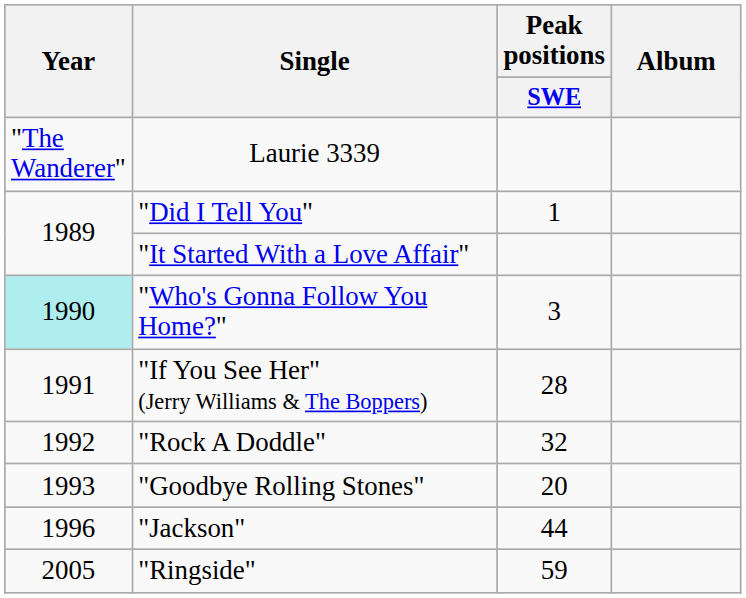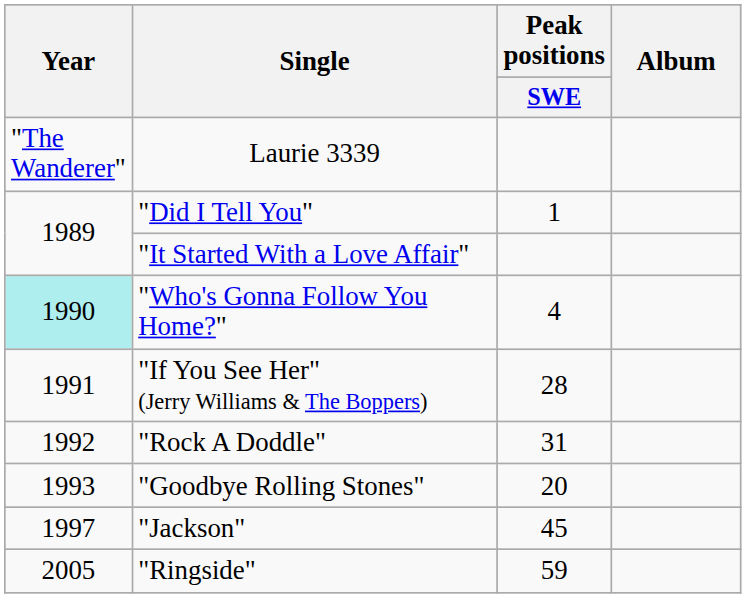(554, 311) 3 -> (554, 311) 4
(554, 442) 32 -> (554, 442) 31
(68, 527) 1996 -> (68, 527) 1997
(554, 527) 44 -> (554, 527) 45
